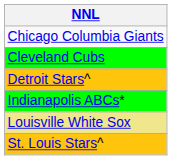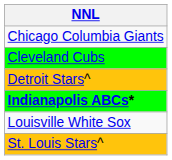(66, 101) normal -> (71, 101) bold
(69, 122) khaki background -> (69, 122) no background
